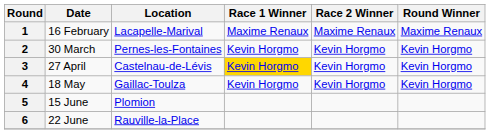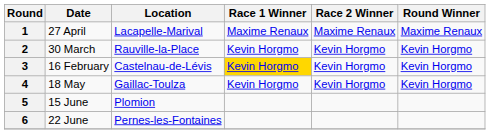(79, 31) 16 February -> (67, 31) 27 April
(168, 48) Pernes-les-Fontaines -> (157, 48) Rauville-la-Place
(67, 66) 27 April -> (79, 66) 16 February
(157, 120) Rauville-la-Place -> (168, 120) Pernes-les-Fontaines
